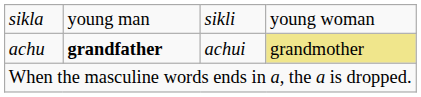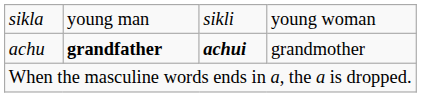(225, 48) normal -> (225, 48) bold
(317, 48) khaki background -> (318, 48) no background
